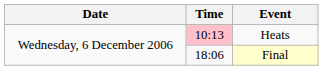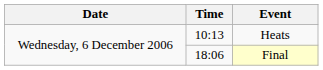(209, 34) pink background -> (209, 34) no background
